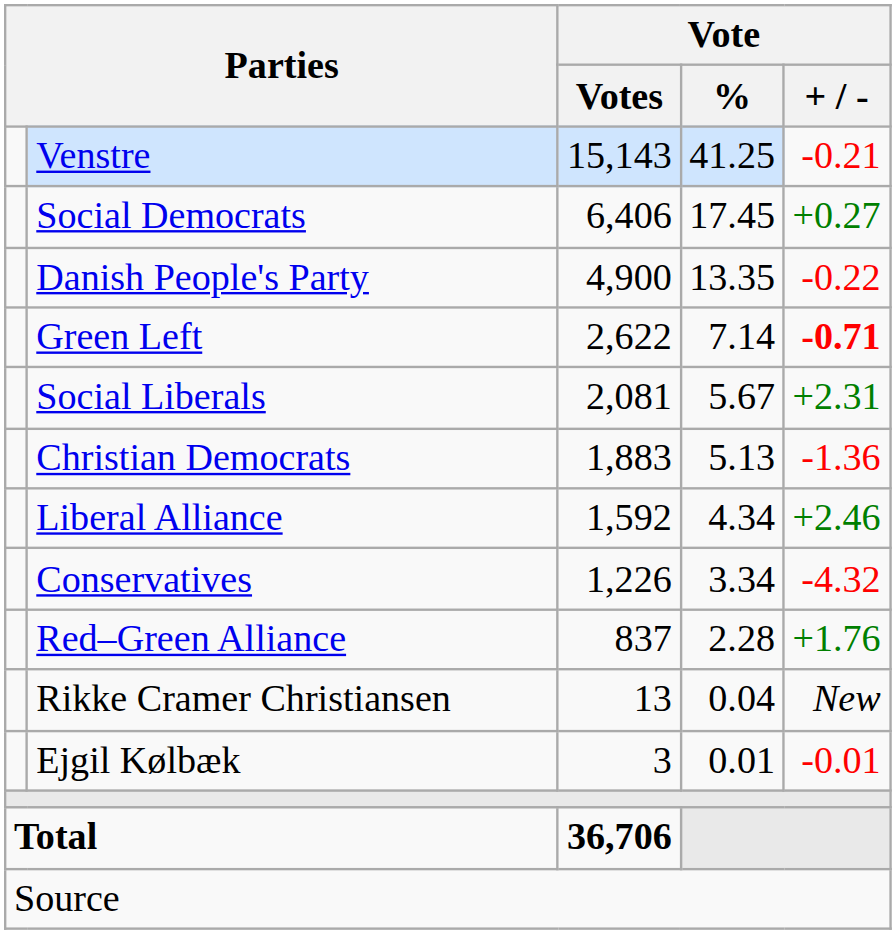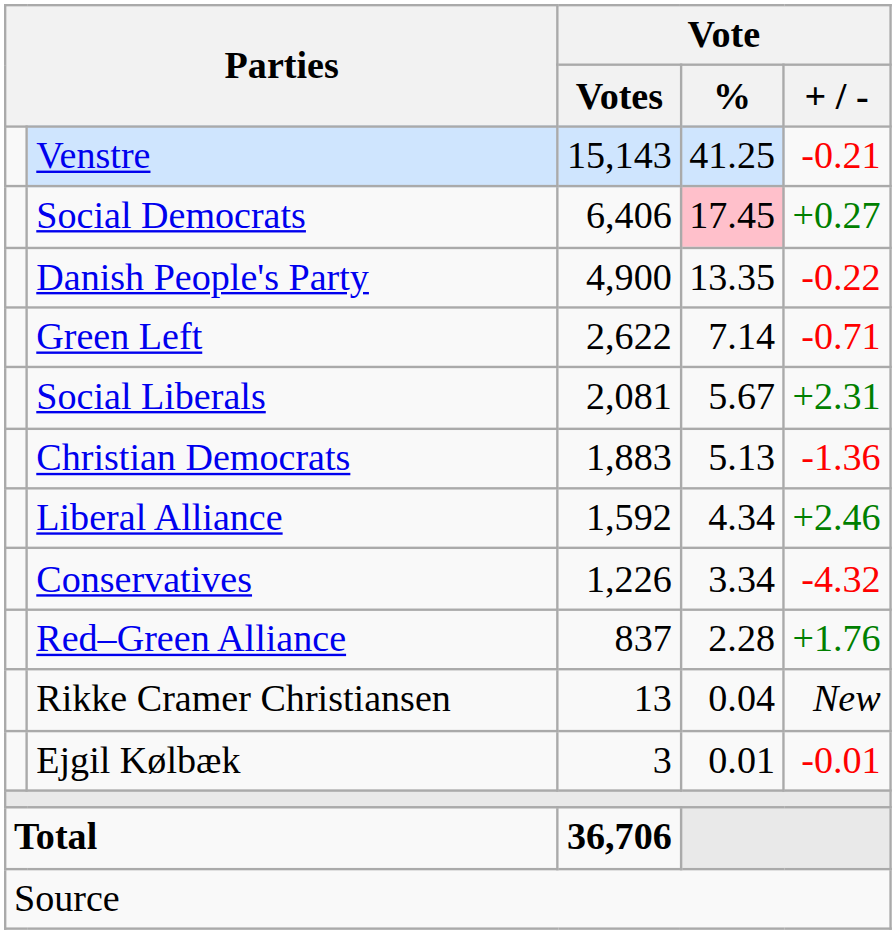(732, 215) no background -> (732, 215) pink background
(841, 336) bold -> (841, 336) normal
